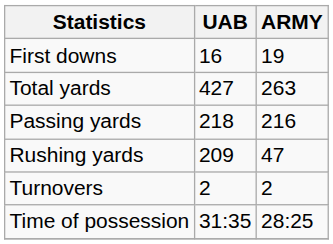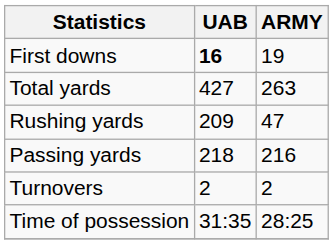(211, 55) normal -> (211, 55) bold
rows swapped: (76, 155) <-> (75, 121)
